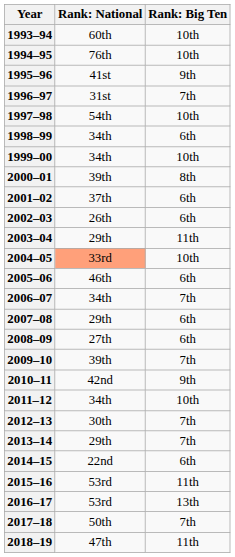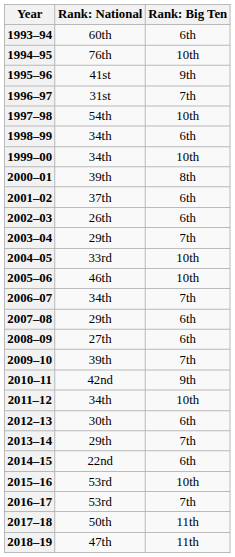(188, 34) 10th -> (188, 34) 6th
(188, 237) 11th -> (188, 237) 7th
(100, 258) lightsalmon background -> (100, 258) no background
(188, 278) 6th -> (188, 278) 10th
(188, 420) 7th -> (188, 420) 6th
(188, 481) 11th -> (188, 481) 10th
(188, 501) 13th -> (188, 501) 7th
(188, 522) 7th -> (188, 522) 11th
